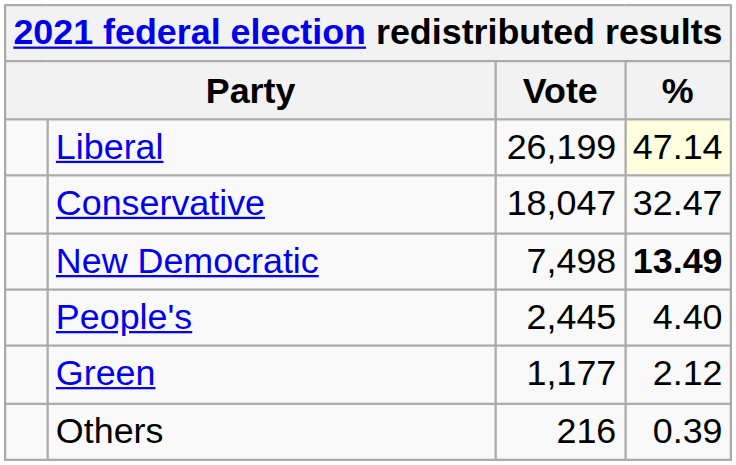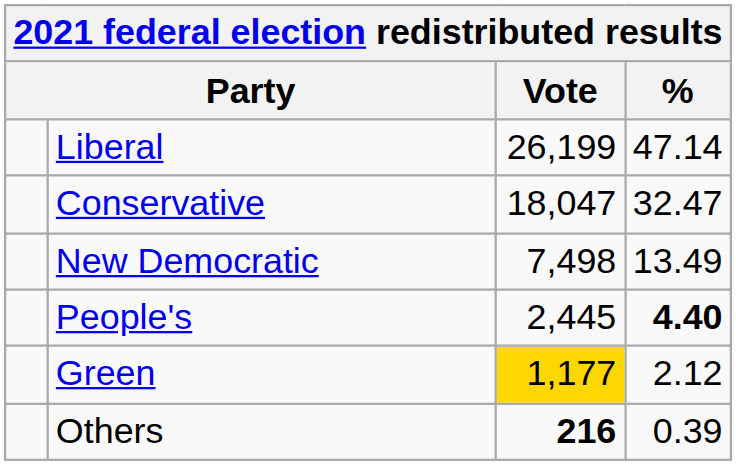(678, 146) lightyellow background -> (678, 146) no background
(678, 260) bold -> (678, 260) normal
(688, 317) normal -> (688, 317) bold
(571, 373) no background -> (571, 373) gold background
(586, 430) normal -> (586, 430) bold
